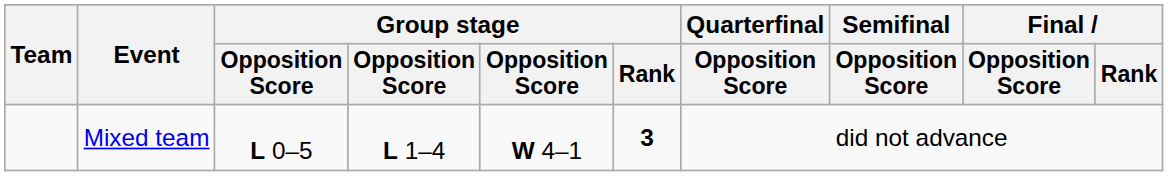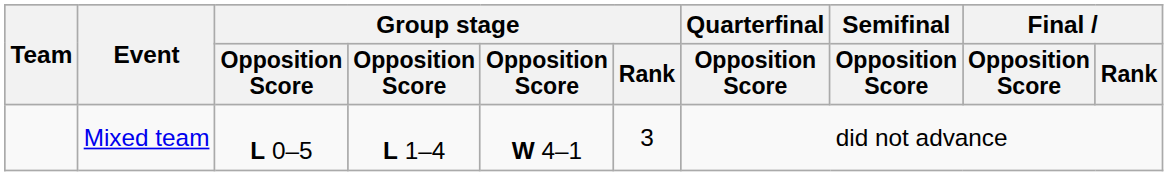(647, 138) bold -> (647, 138) normal
